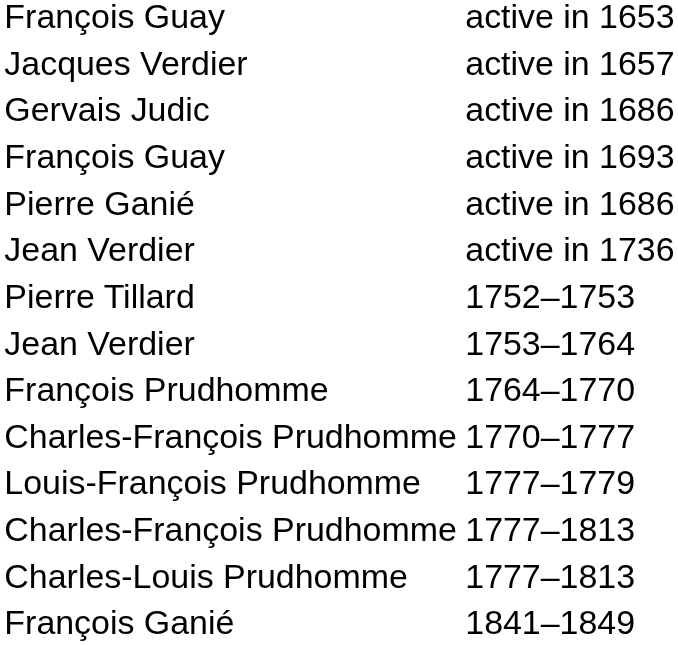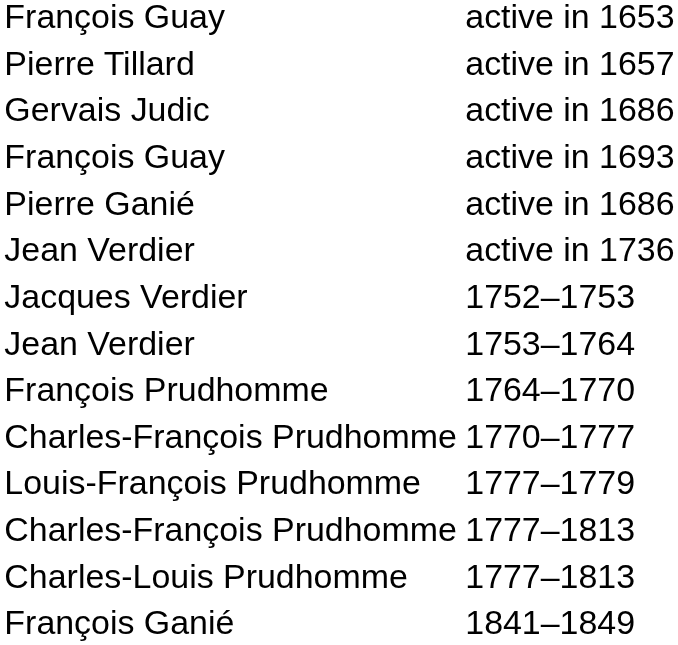(126, 63) Jacques Verdier -> (100, 63) Pierre Tillard
(100, 296) Pierre Tillard -> (126, 296) Jacques Verdier
